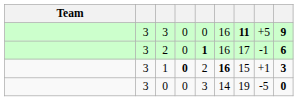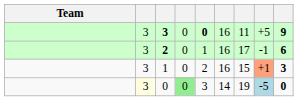(165, 31) normal -> (165, 31) bold
(205, 31) normal -> (205, 31) bold
(244, 31) bold -> (244, 31) normal
(165, 50) normal -> (165, 50) bold
(205, 50) bold -> (205, 50) normal
(185, 68) bold -> (185, 68) normal
(224, 68) bold -> (224, 68) normal
(264, 68) no background -> (264, 68) lightsalmon background
(146, 86) no background -> (146, 86) lightyellow background
(185, 86) no background -> (185, 86) lightgreen background
(264, 86) no background -> (264, 86) lightblue background
